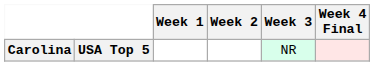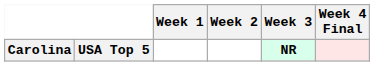(288, 50) normal -> (288, 50) bold
